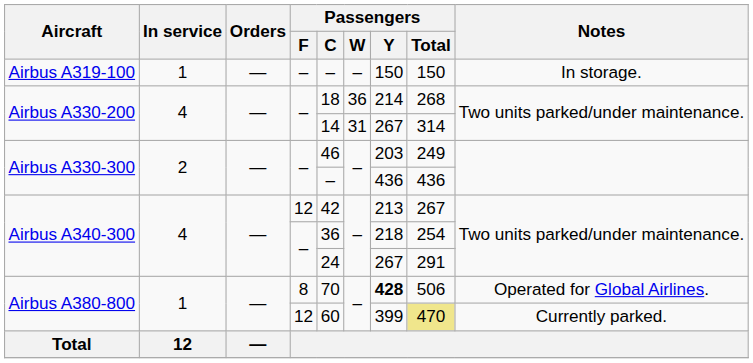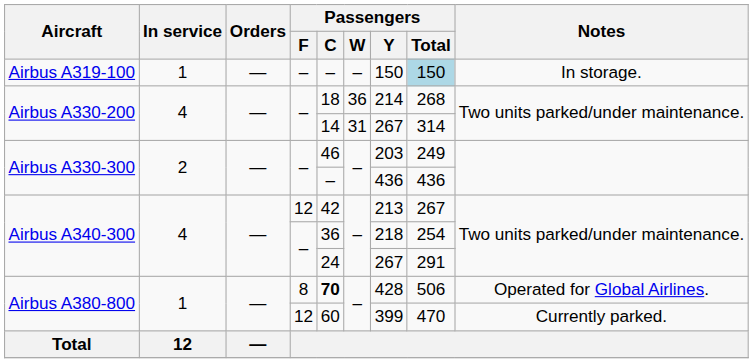(431, 72) no background -> (431, 72) lightblue background
(330, 289) normal -> (330, 289) bold
(389, 289) bold -> (389, 289) normal
(431, 316) khaki background -> (431, 316) no background
